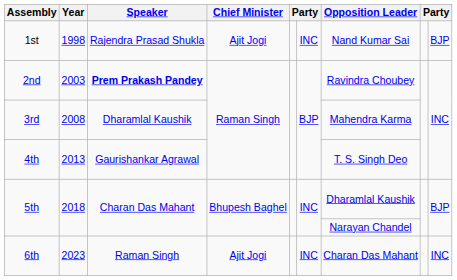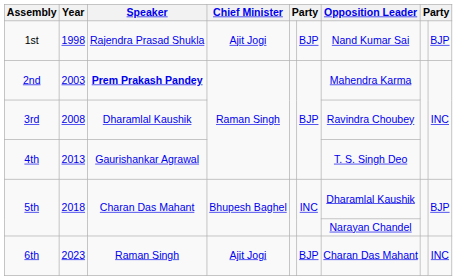(309, 41) INC -> (309, 41) BJP
(371, 80) Ravindra Choubey -> (371, 80) Mahendra Karma
(371, 120) Mahendra Karma -> (371, 120) Ravindra Choubey
(309, 255) INC -> (309, 255) BJP
